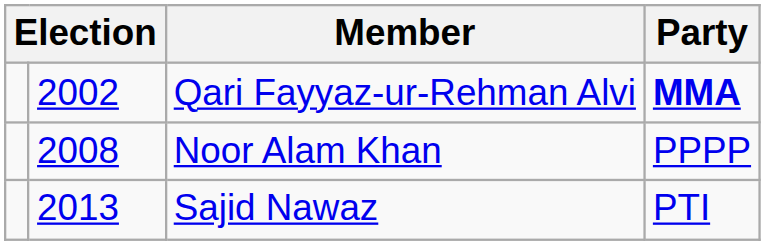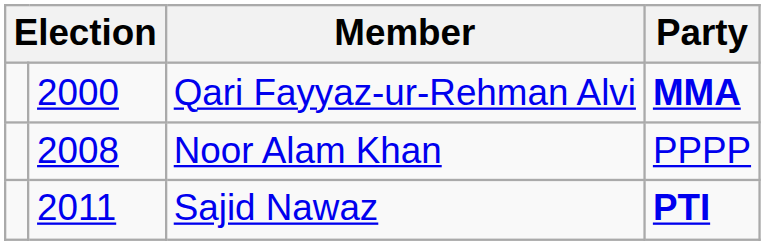(78, 92) 2002 -> (78, 92) 2000
(78, 208) 2013 -> (77, 208) 2011
(682, 208) normal -> (682, 208) bold
